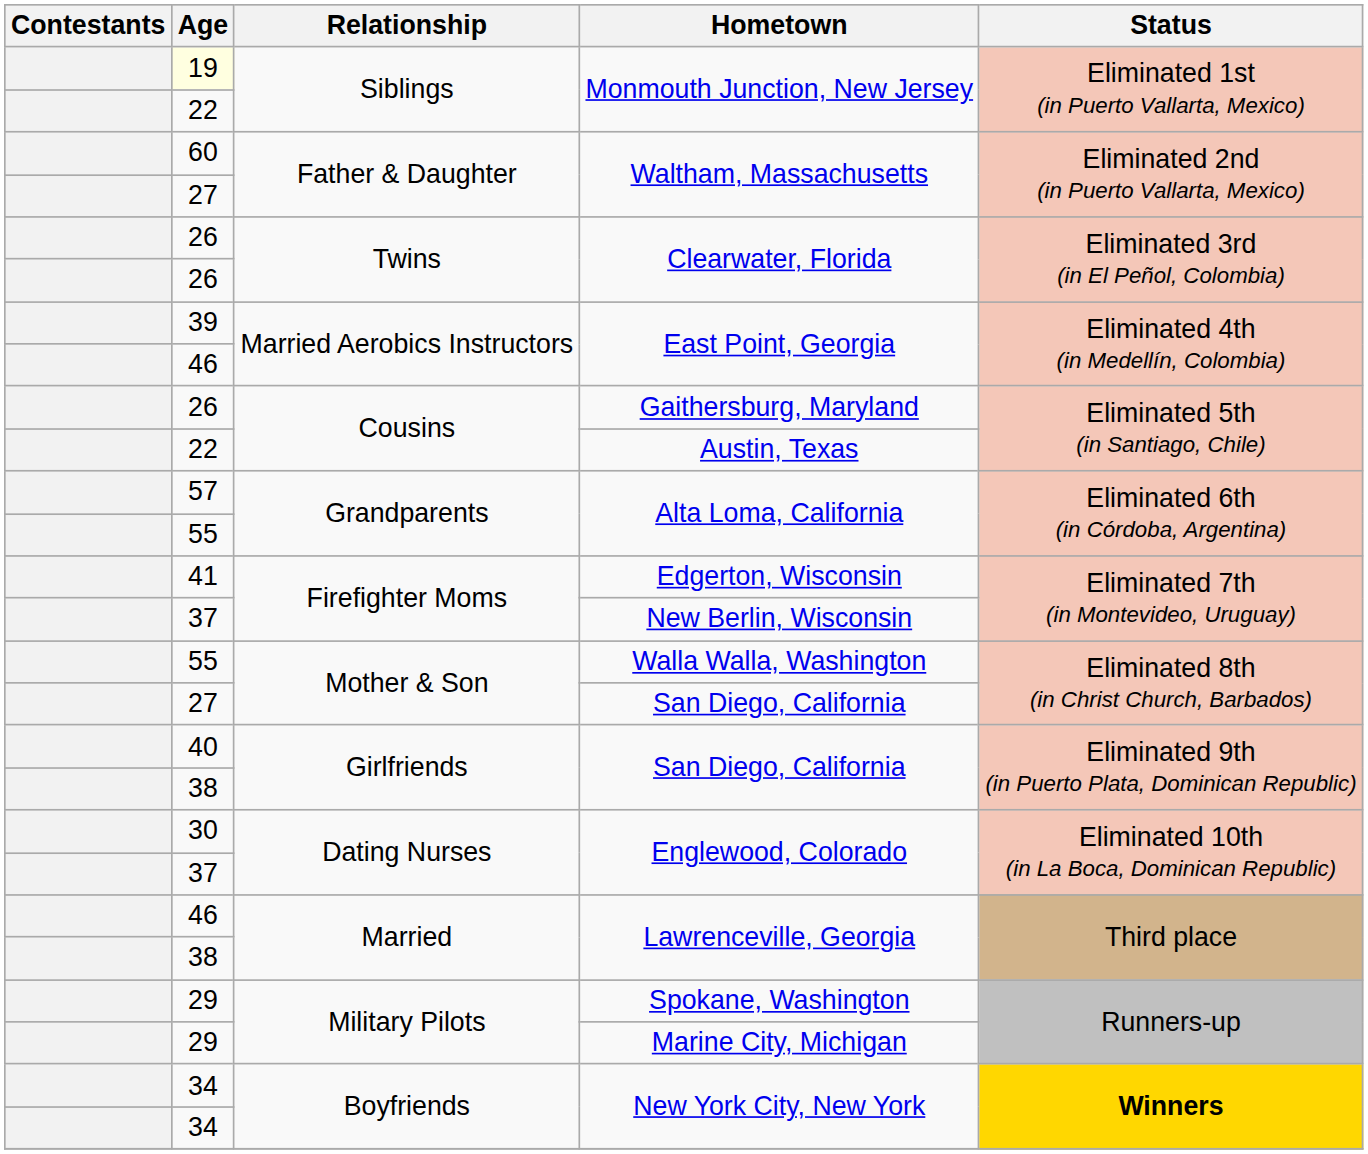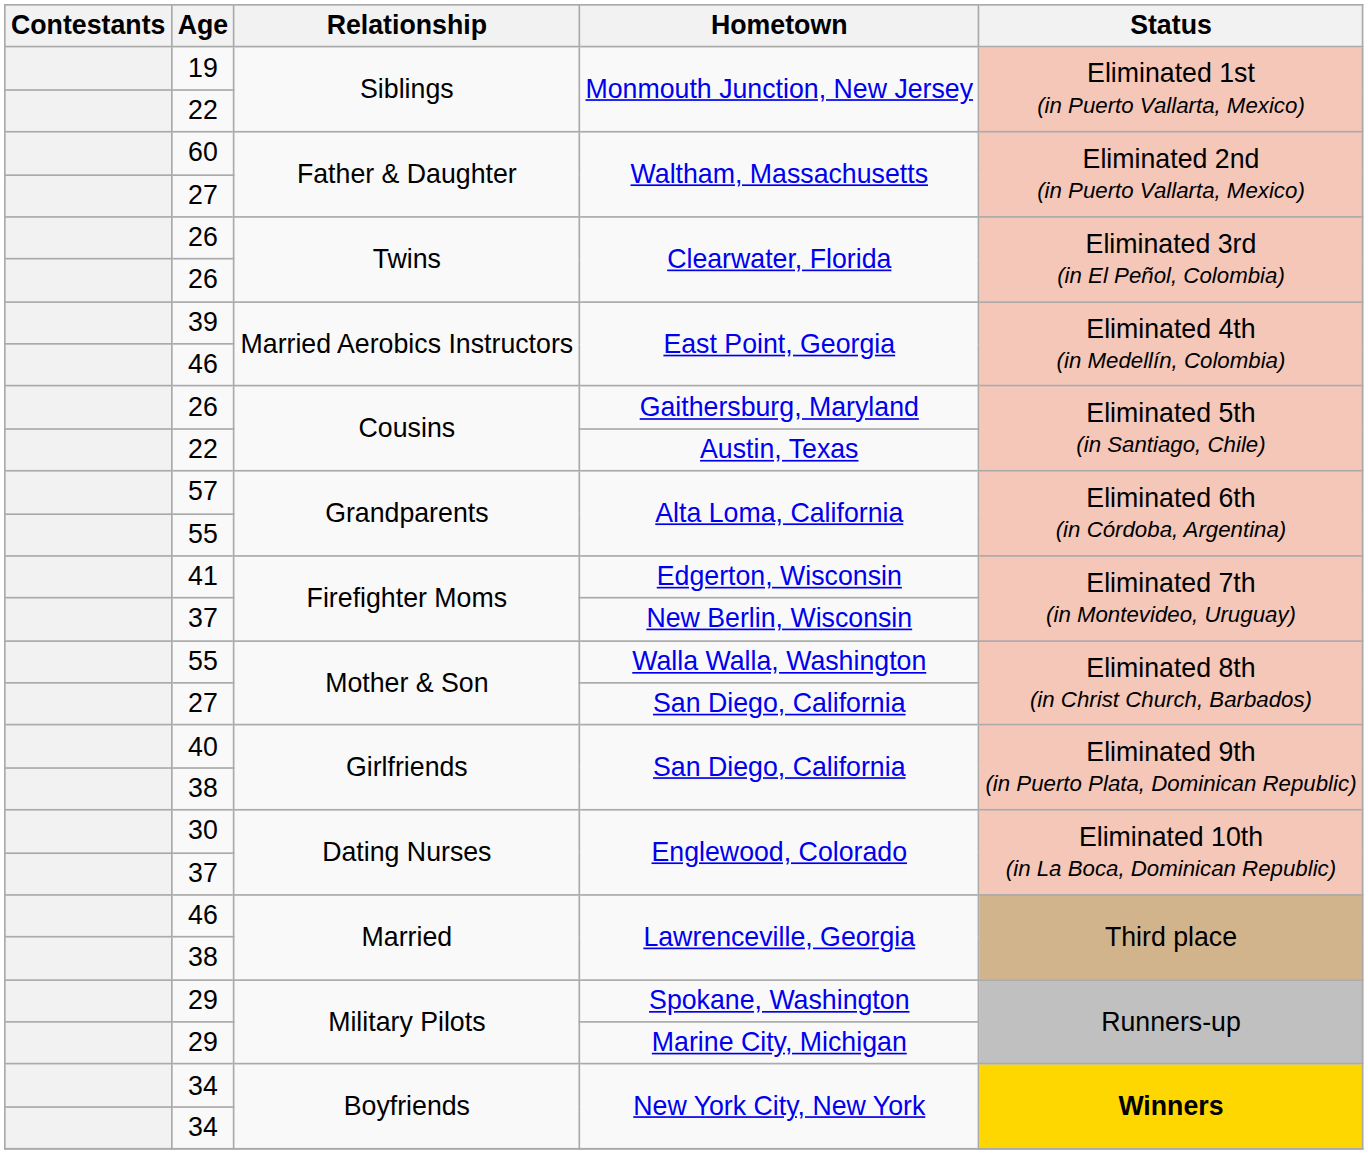(203, 68) lightyellow background -> (203, 68) no background
